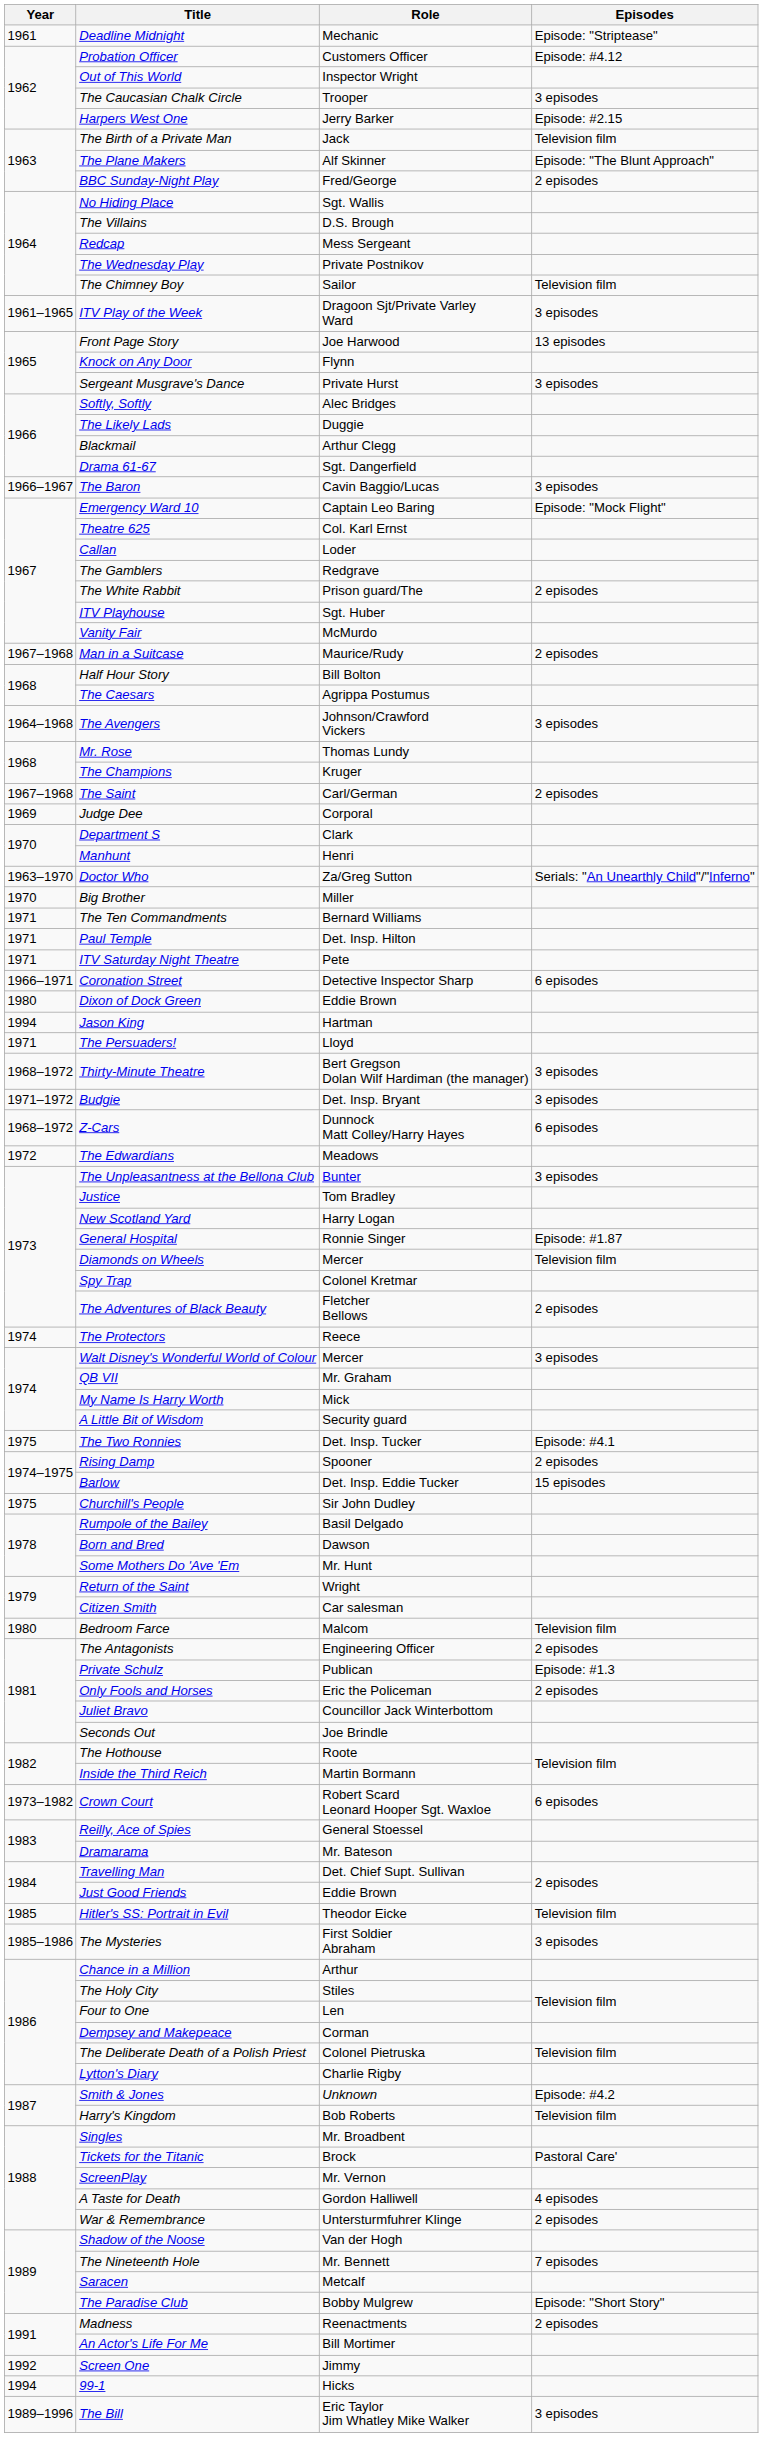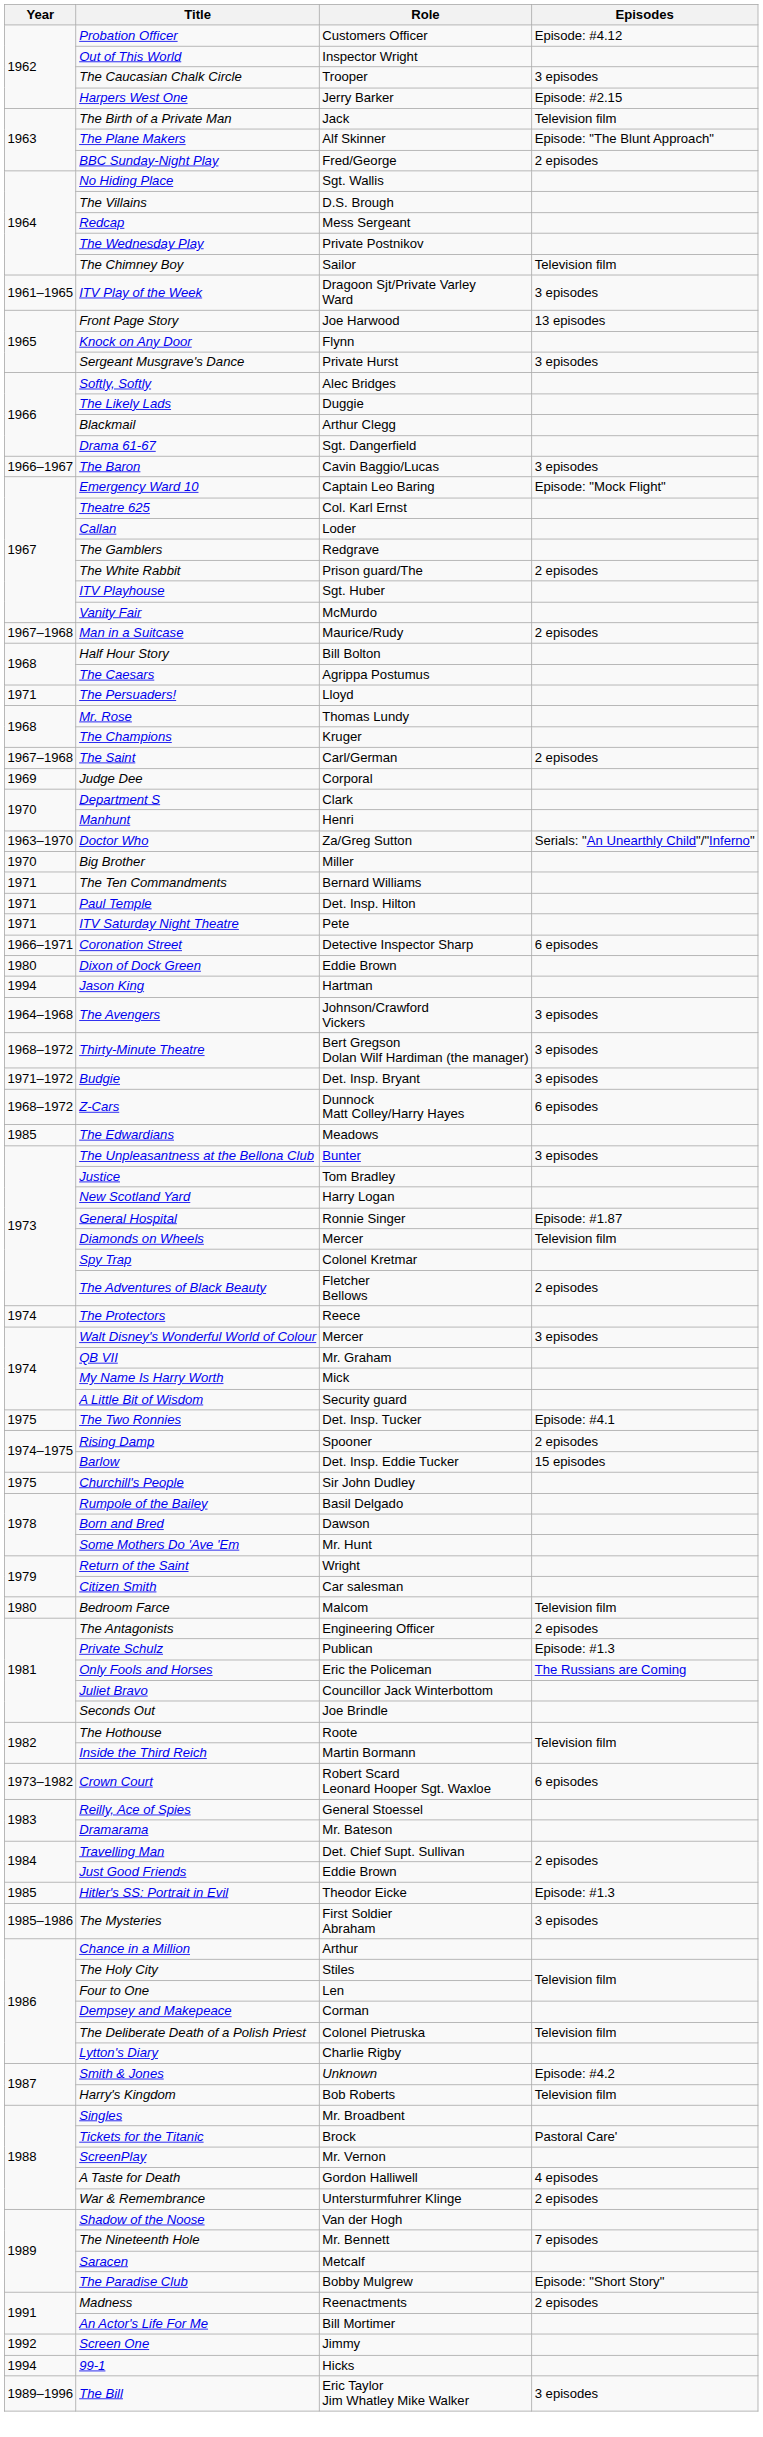- row: (132, 35)
rows swapped: (120, 723) <-> (128, 1043)
(22, 1155) 1972 -> (22, 1135) 1985
(566, 1690) 2 episodes -> (610, 1670) The Russians are Coming
(575, 1913) Television film -> (575, 1892) Episode: #1.3
